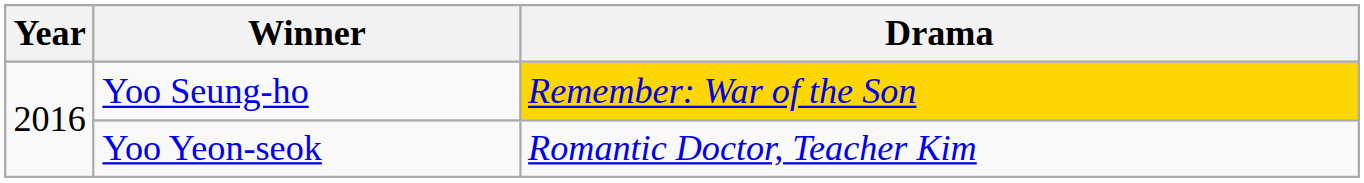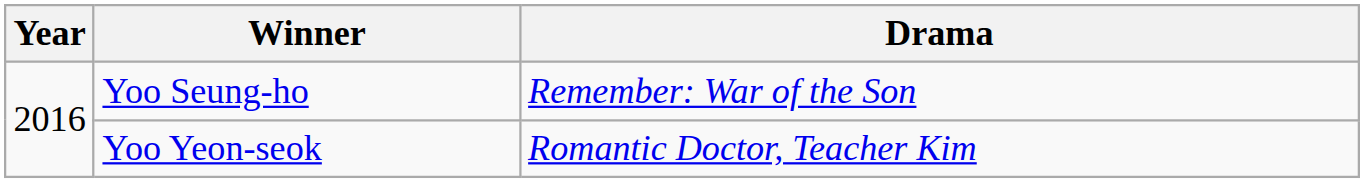(722, 90) gold background -> (722, 90) no background
